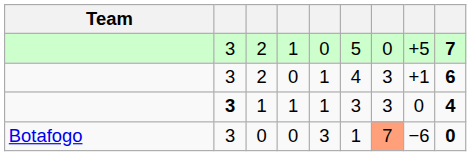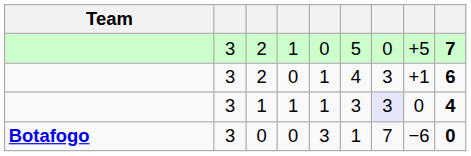(230, 106) bold -> (230, 106) normal
(387, 106) no background -> (387, 106) lavender background
(46, 135) normal -> (49, 135) bold
(387, 135) lightsalmon background -> (387, 135) no background
